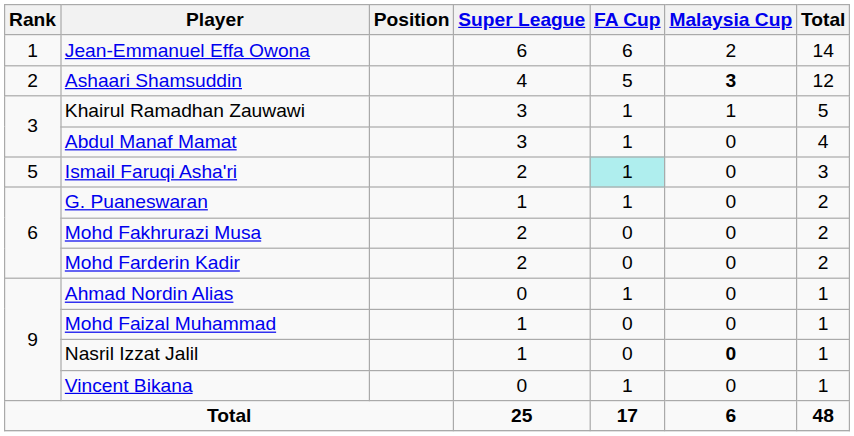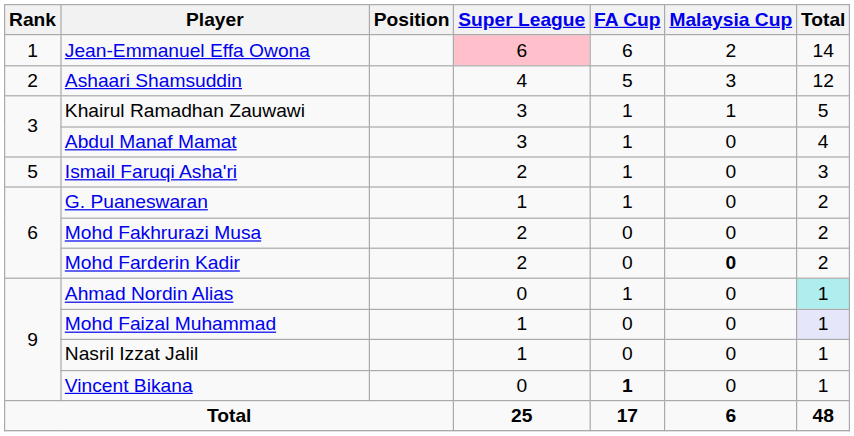(522, 50) no background -> (522, 50) pink background
(731, 80) bold -> (731, 80) normal
(627, 171) paleturquoise background -> (627, 171) no background
(731, 263) normal -> (731, 263) bold
(823, 293) no background -> (823, 293) paleturquoise background
(823, 324) no background -> (823, 324) lavender background
(731, 354) bold -> (731, 354) normal
(627, 385) normal -> (627, 385) bold
